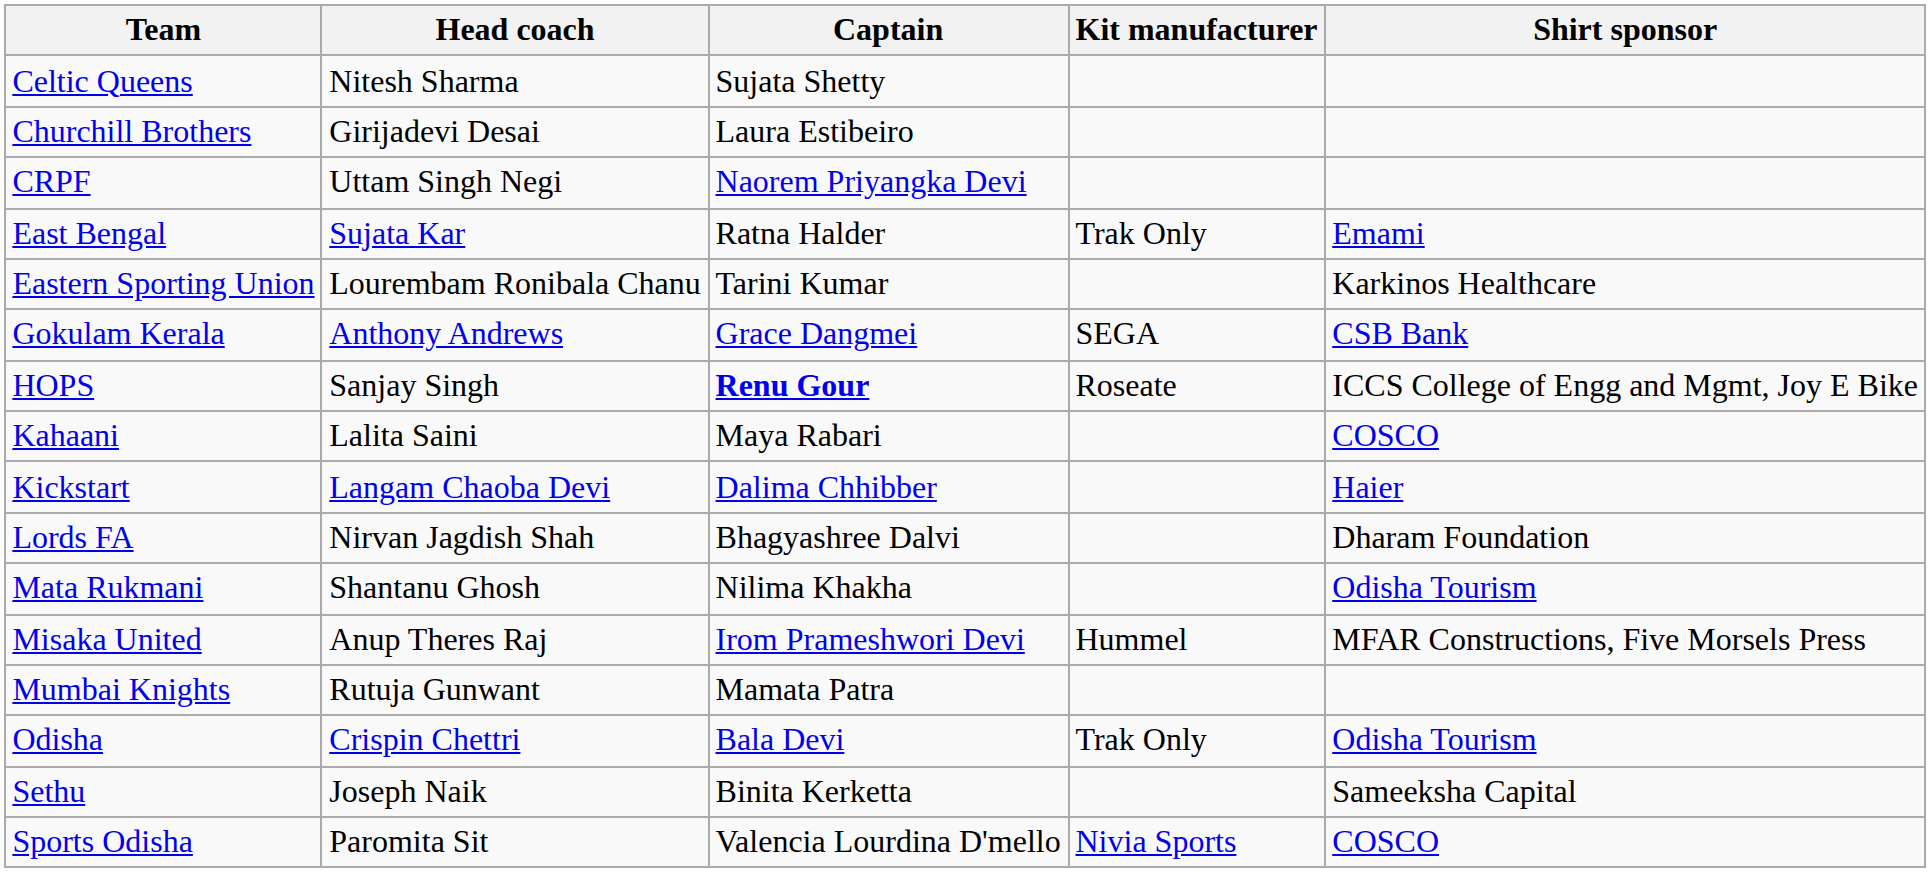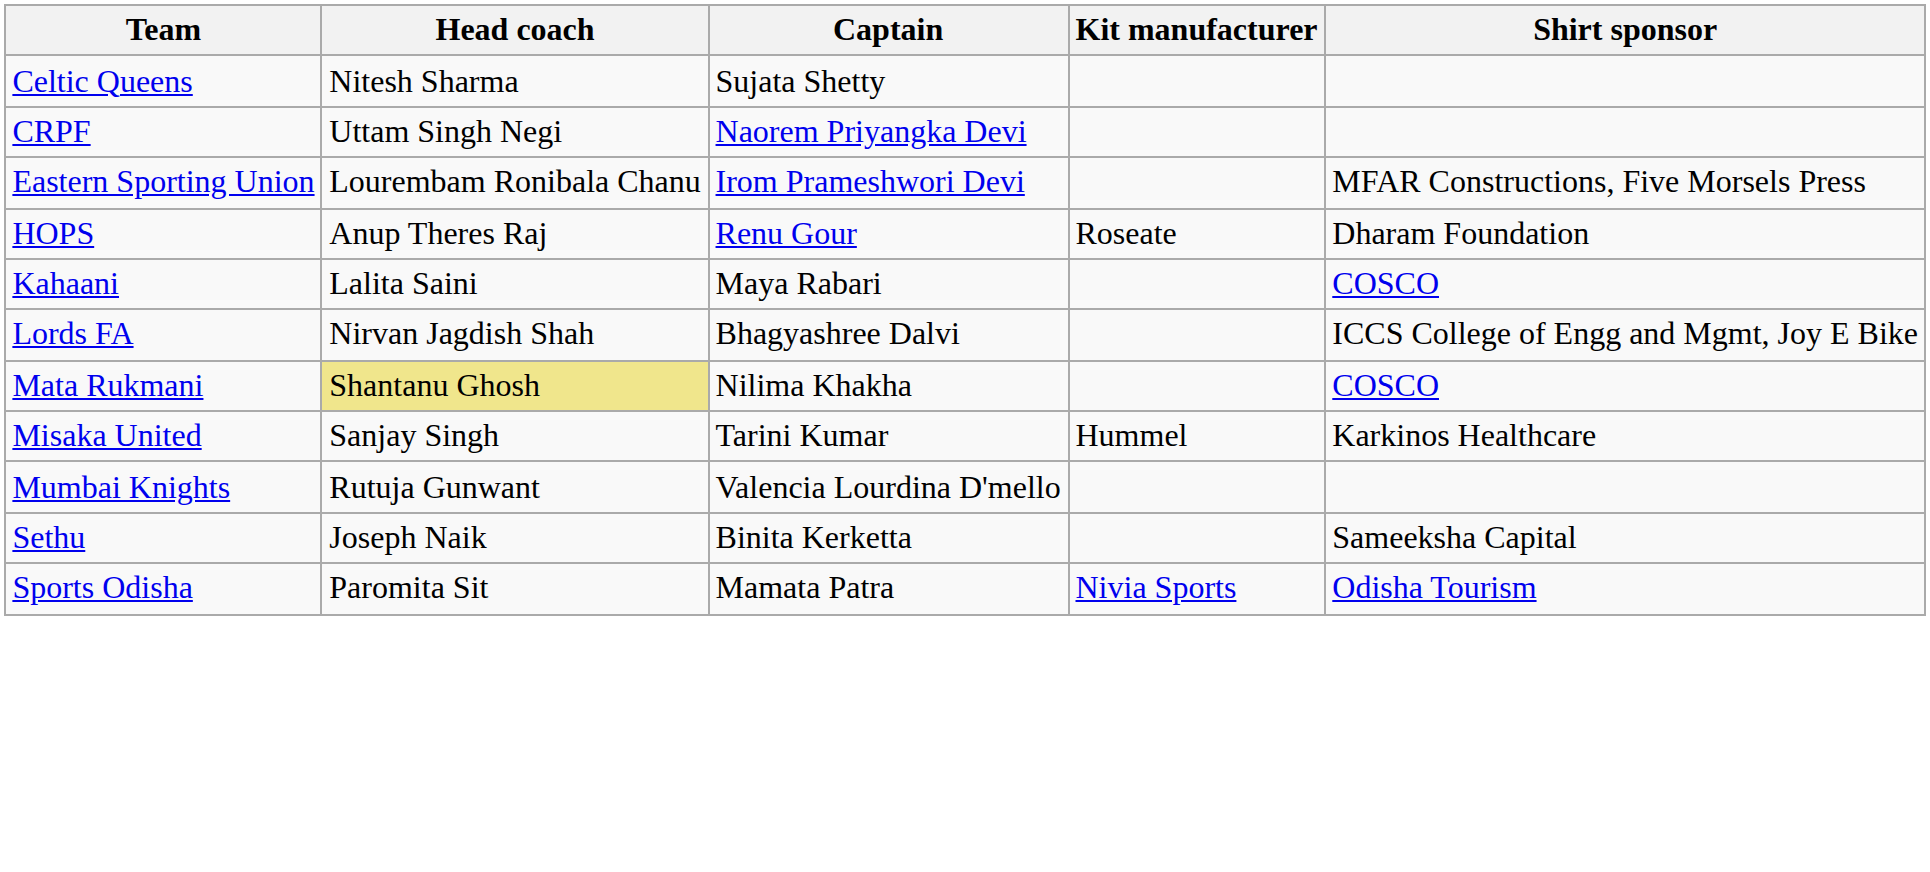- row: (132, 131)
- row: (89, 232)
(802, 283) Tarini Kumar -> (870, 182) Irom Prameshwori Devi
(1464, 283) Karkinos Healthcare -> (1599, 182) MFAR Constructions, Five Morsels Press
- row: (119, 334)
(414, 385) Sanjay Singh -> (438, 232) Anup Theres Raj
(792, 385) bold -> (786, 232) normal
(1625, 385) ICCS College of Engg and Mgmt, Joy E Bike -> (1461, 232) Dharam Foundation
- row: (71, 486)
(1461, 537) Dharam Foundation -> (1625, 334) ICCS College of Engg and Mgmt, Joy E Bike
(435, 588) no background -> (435, 385) khaki background
(1434, 588) Odisha Tourism -> (1386, 385) COSCO
(438, 638) Anup Theres Raj -> (414, 435) Sanjay Singh
(870, 638) Irom Prameshwori Devi -> (802, 435) Tarini Kumar
(1599, 638) MFAR Constructions, Five Morsels Press -> (1464, 435) Karkinos Healthcare
(805, 689) Mamata Patra -> (888, 486) Valencia Lourdina D'mello
- row: (58, 740)
(888, 841) Valencia Lourdina D'mello -> (805, 588) Mamata Patra
(1386, 841) COSCO -> (1434, 588) Odisha Tourism
